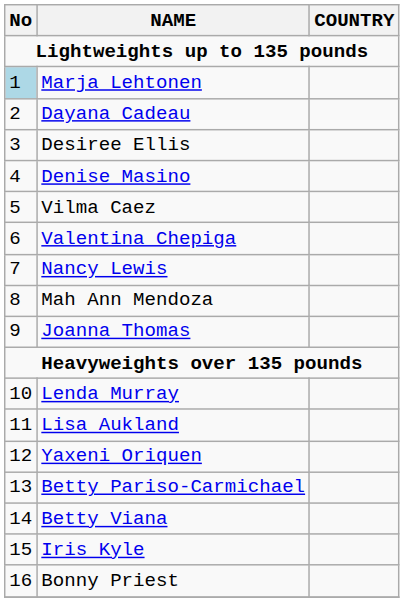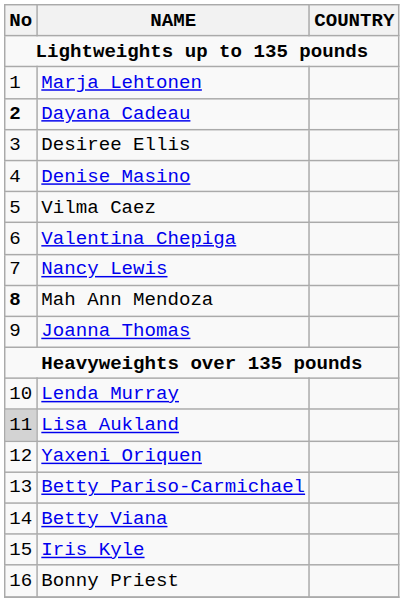(15, 83) lightblue background -> (15, 83) no background
(15, 114) normal -> (15, 114) bold
(15, 301) normal -> (15, 301) bold
(21, 425) no background -> (21, 425) lightgrey background
